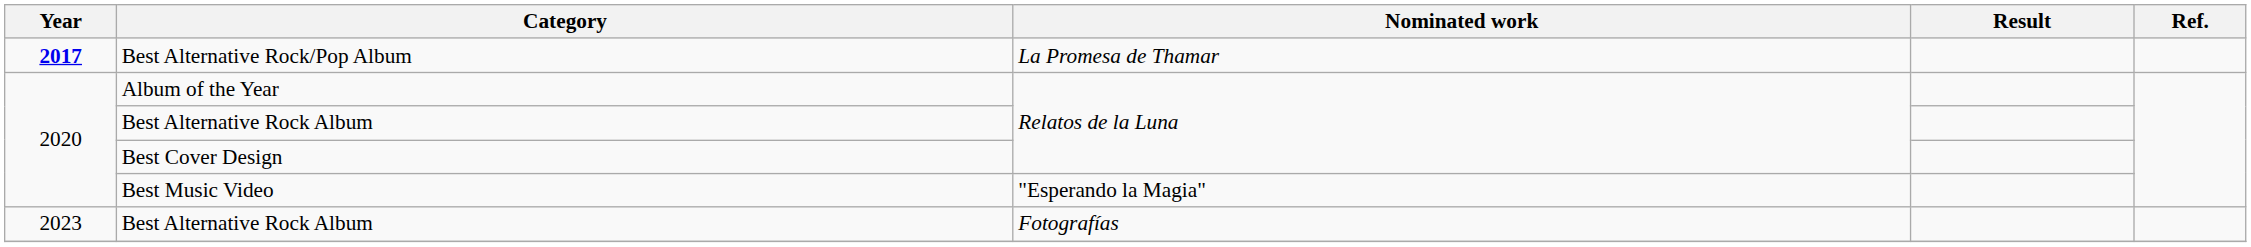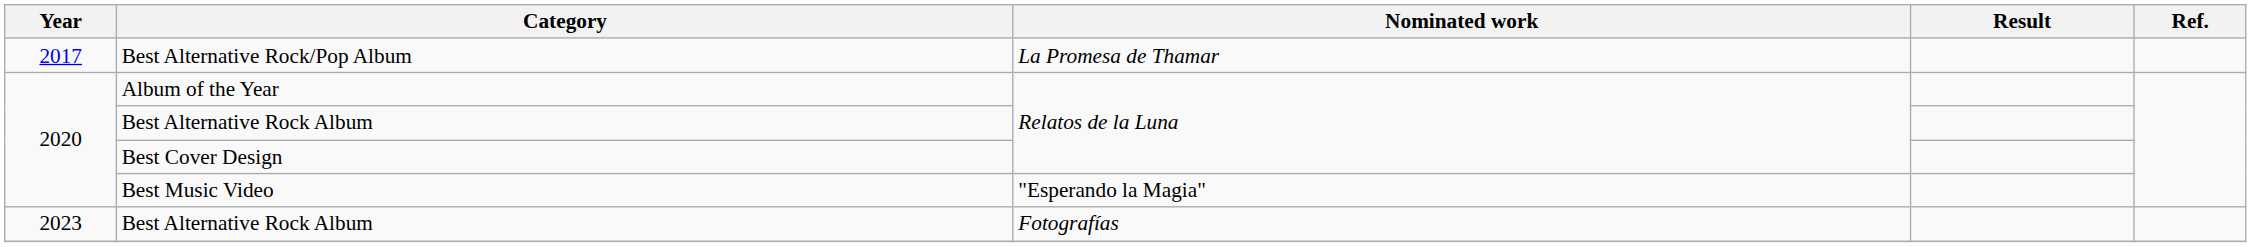(61, 55) bold -> (61, 55) normal
